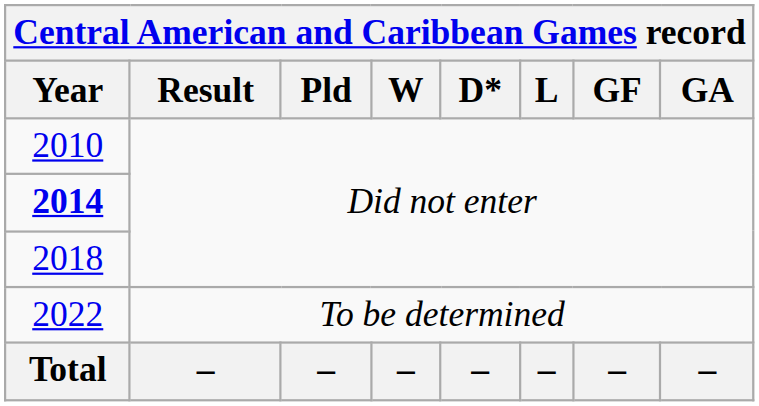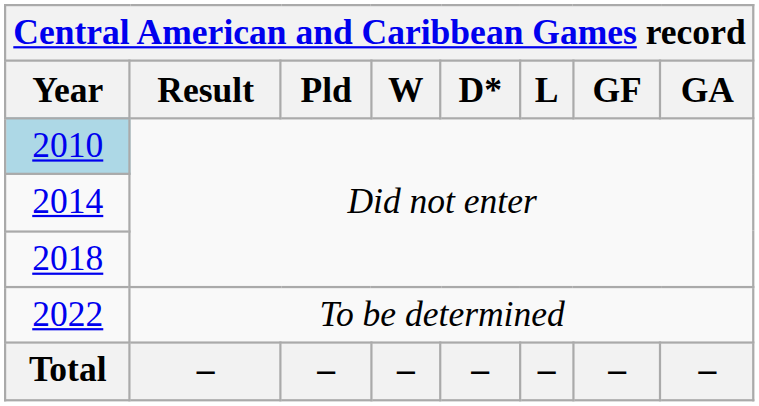(68, 145) no background -> (68, 145) lightblue background
(68, 201) bold -> (68, 201) normal
